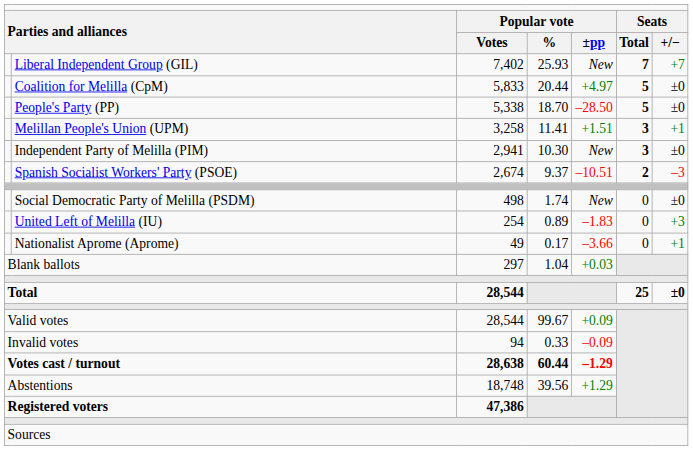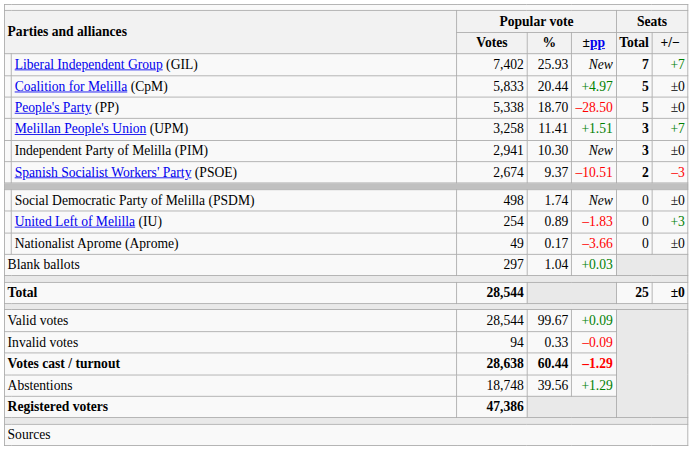(678, 129) +1 -> (678, 129) +7
(678, 243) +1 -> (678, 243) ±0
